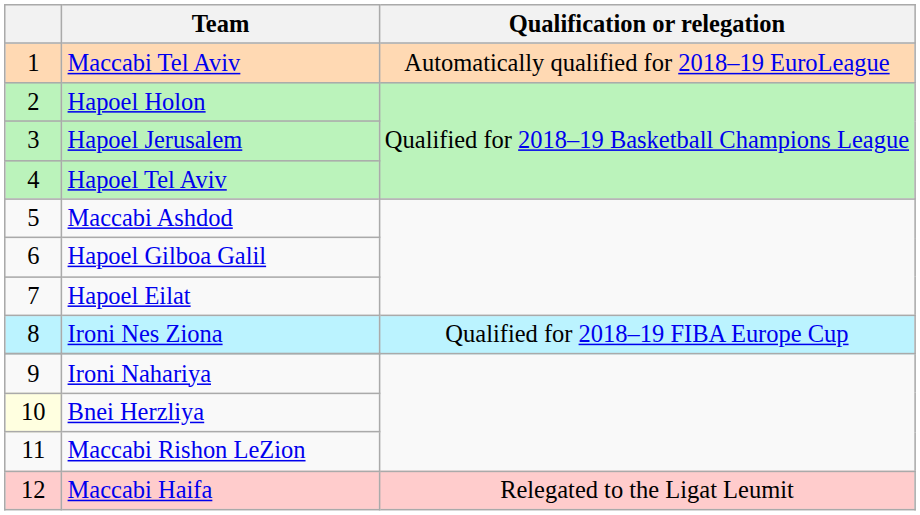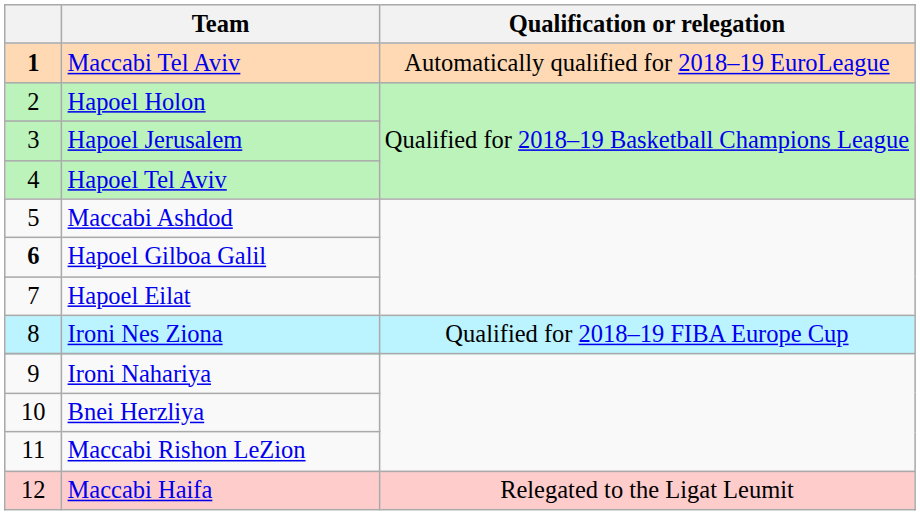(33, 62) normal -> (33, 62) bold
(33, 256) normal -> (33, 256) bold
(33, 412) lightyellow background -> (33, 412) no background
